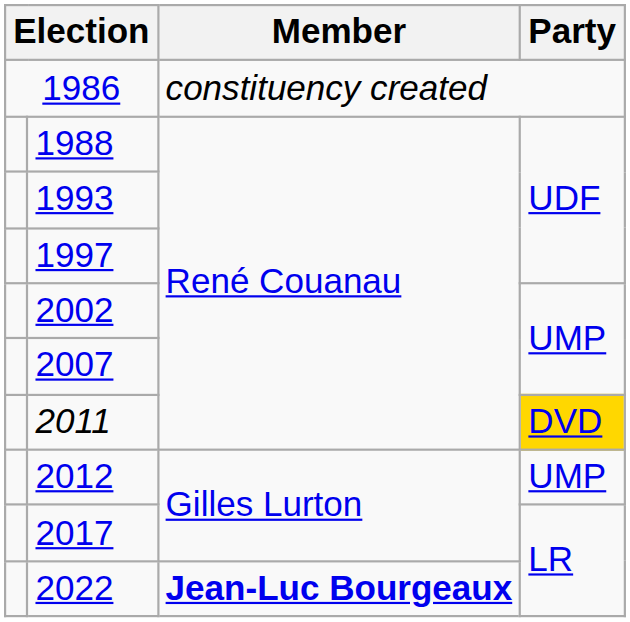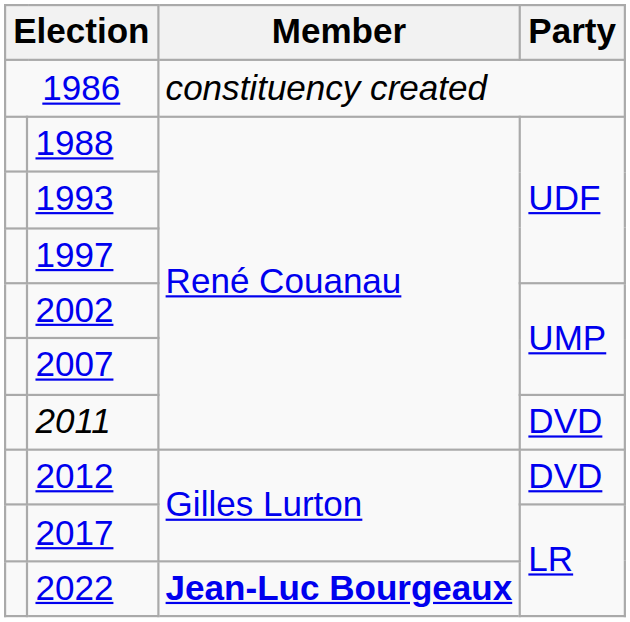(565, 421) gold background -> (565, 421) no background
(567, 476) UMP -> (565, 476) DVD
